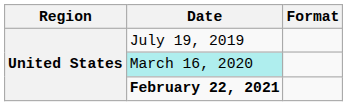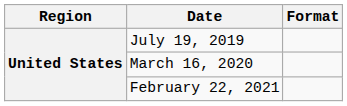(191, 64) paleturquoise background -> (191, 64) no background
(205, 88) bold -> (205, 88) normal
